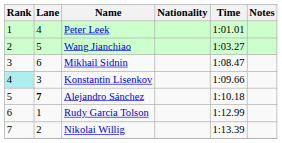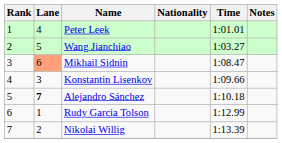(39, 63) no background -> (39, 63) lightsalmon background
(9, 79) paleturquoise background -> (9, 79) no background
